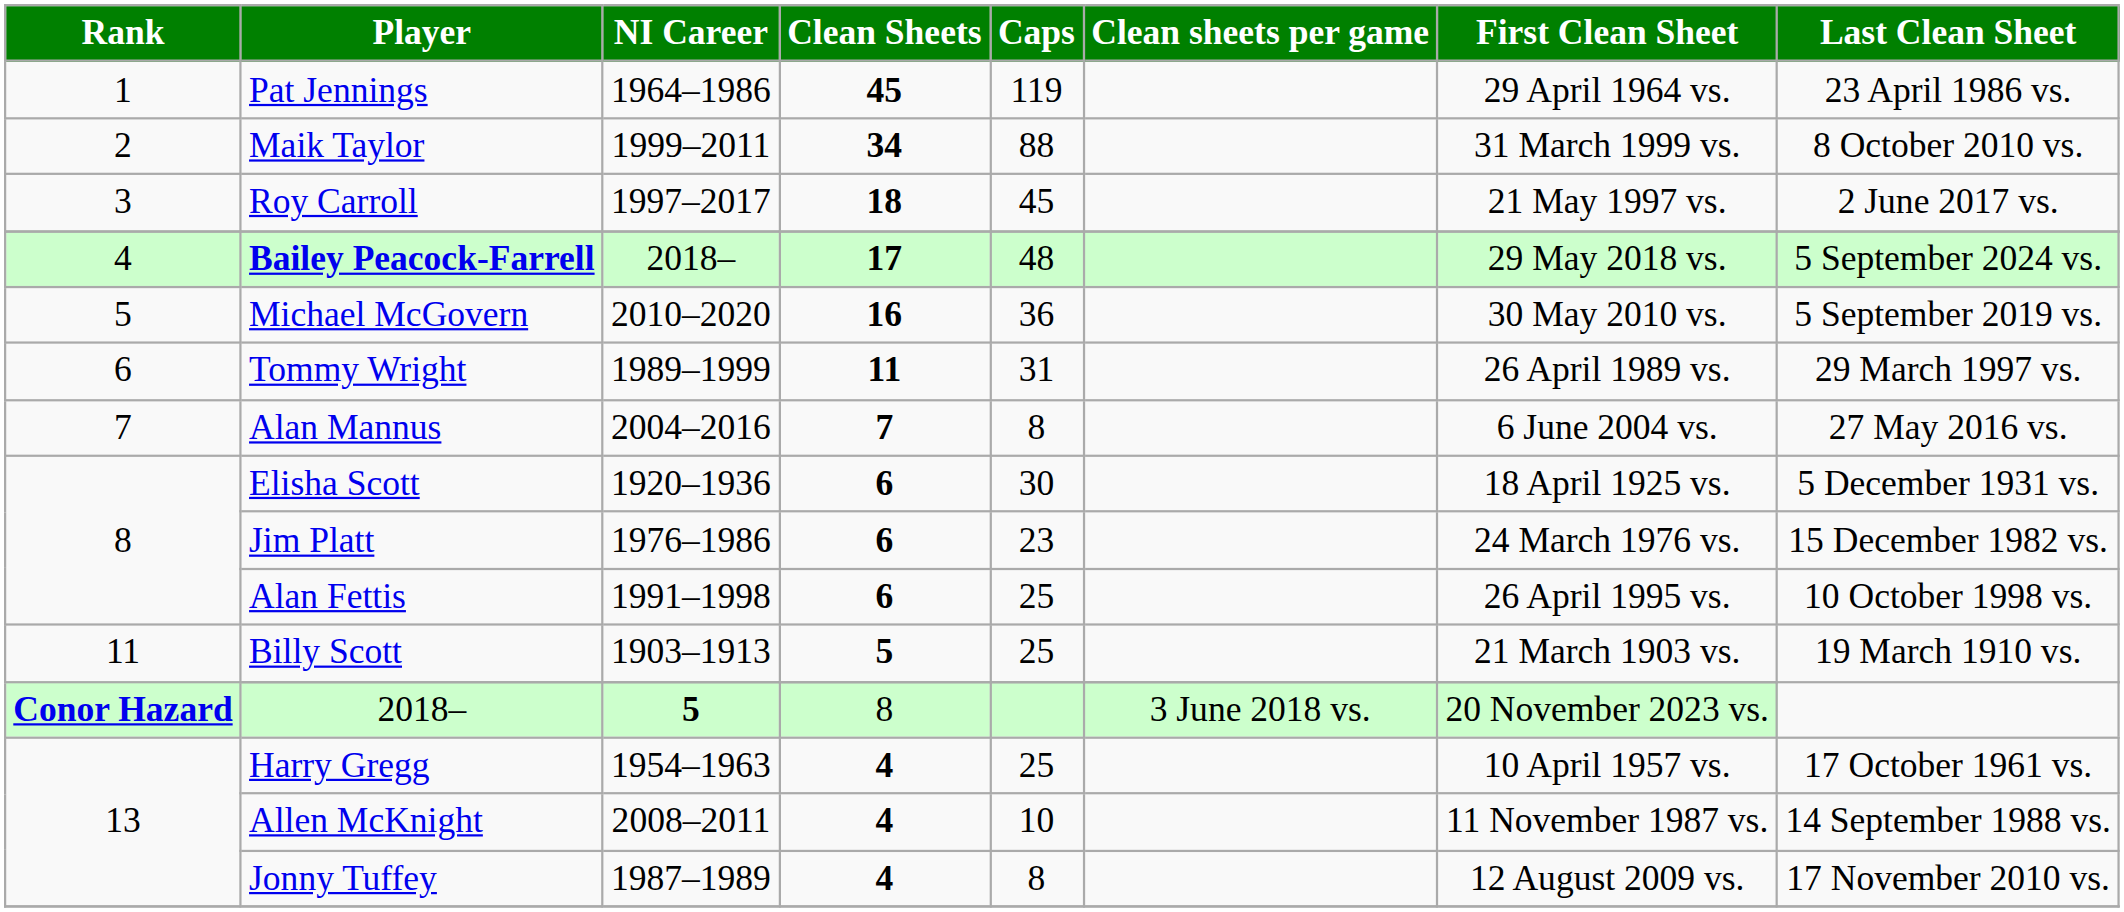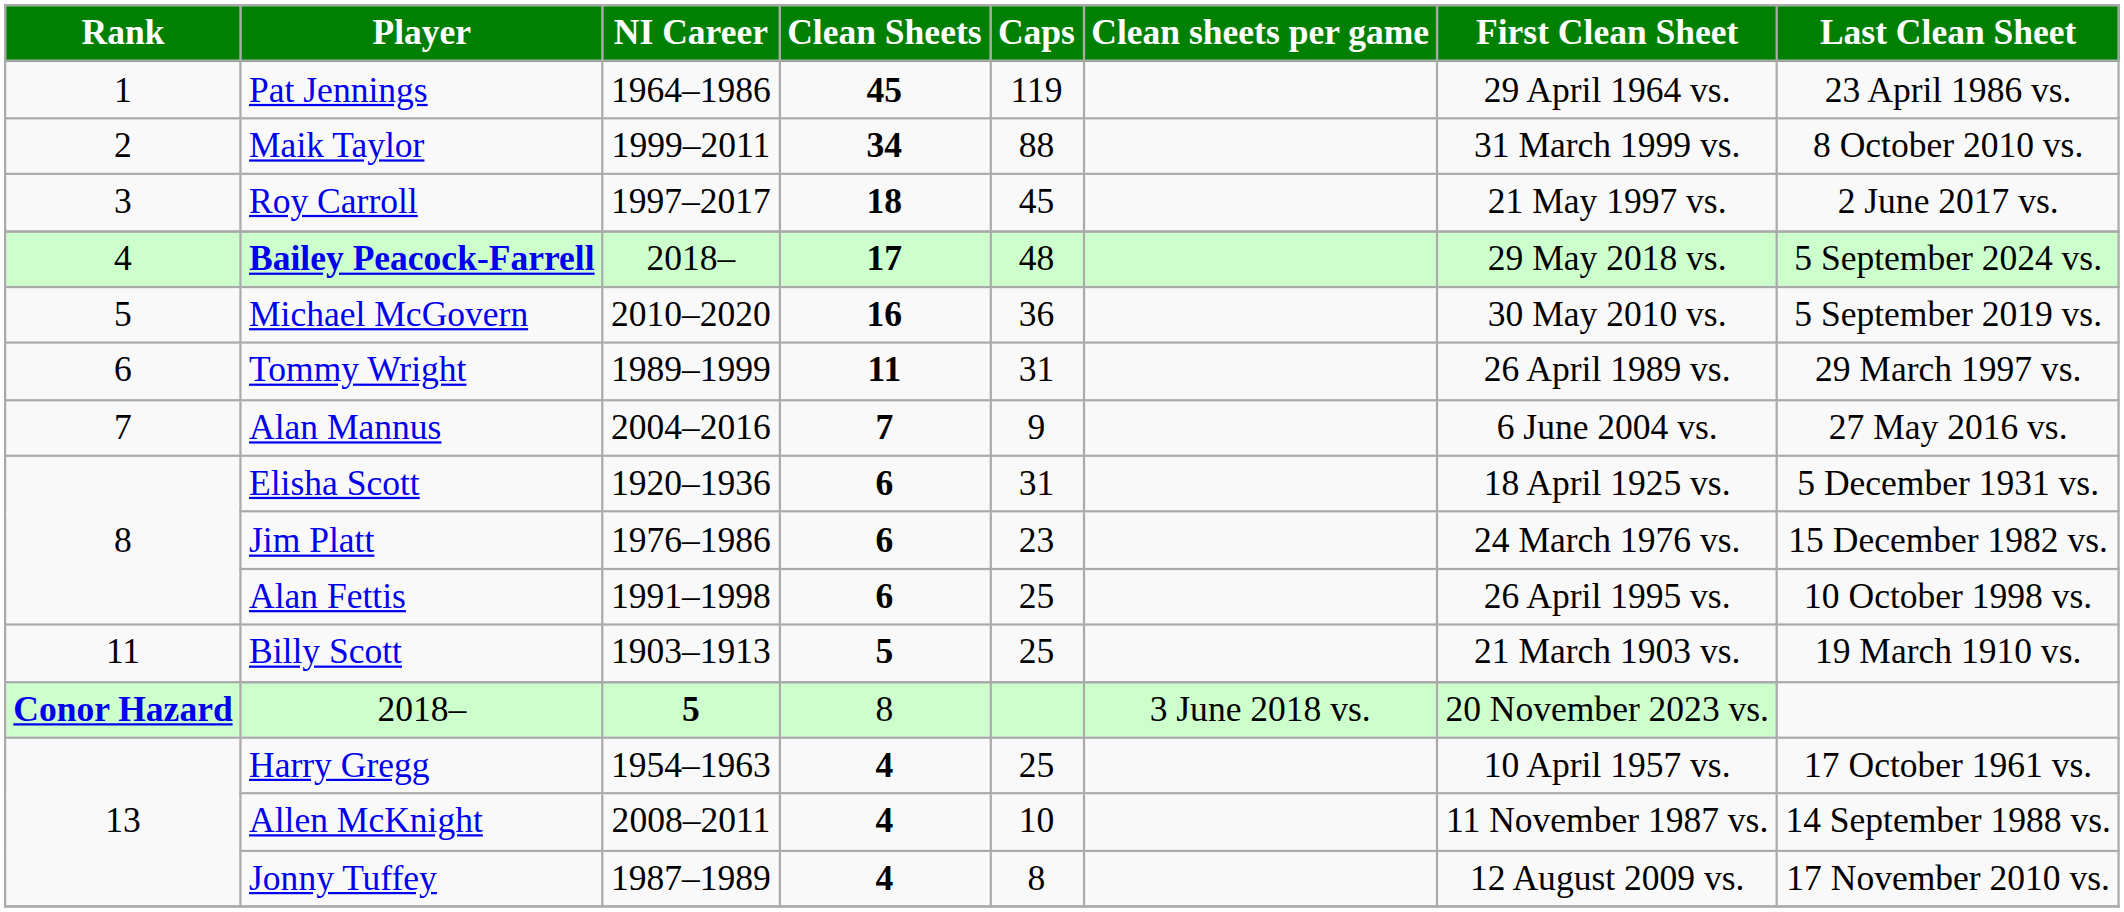(1036, 426) 8 -> (1036, 426) 9
(1036, 483) 30 -> (1036, 483) 31
